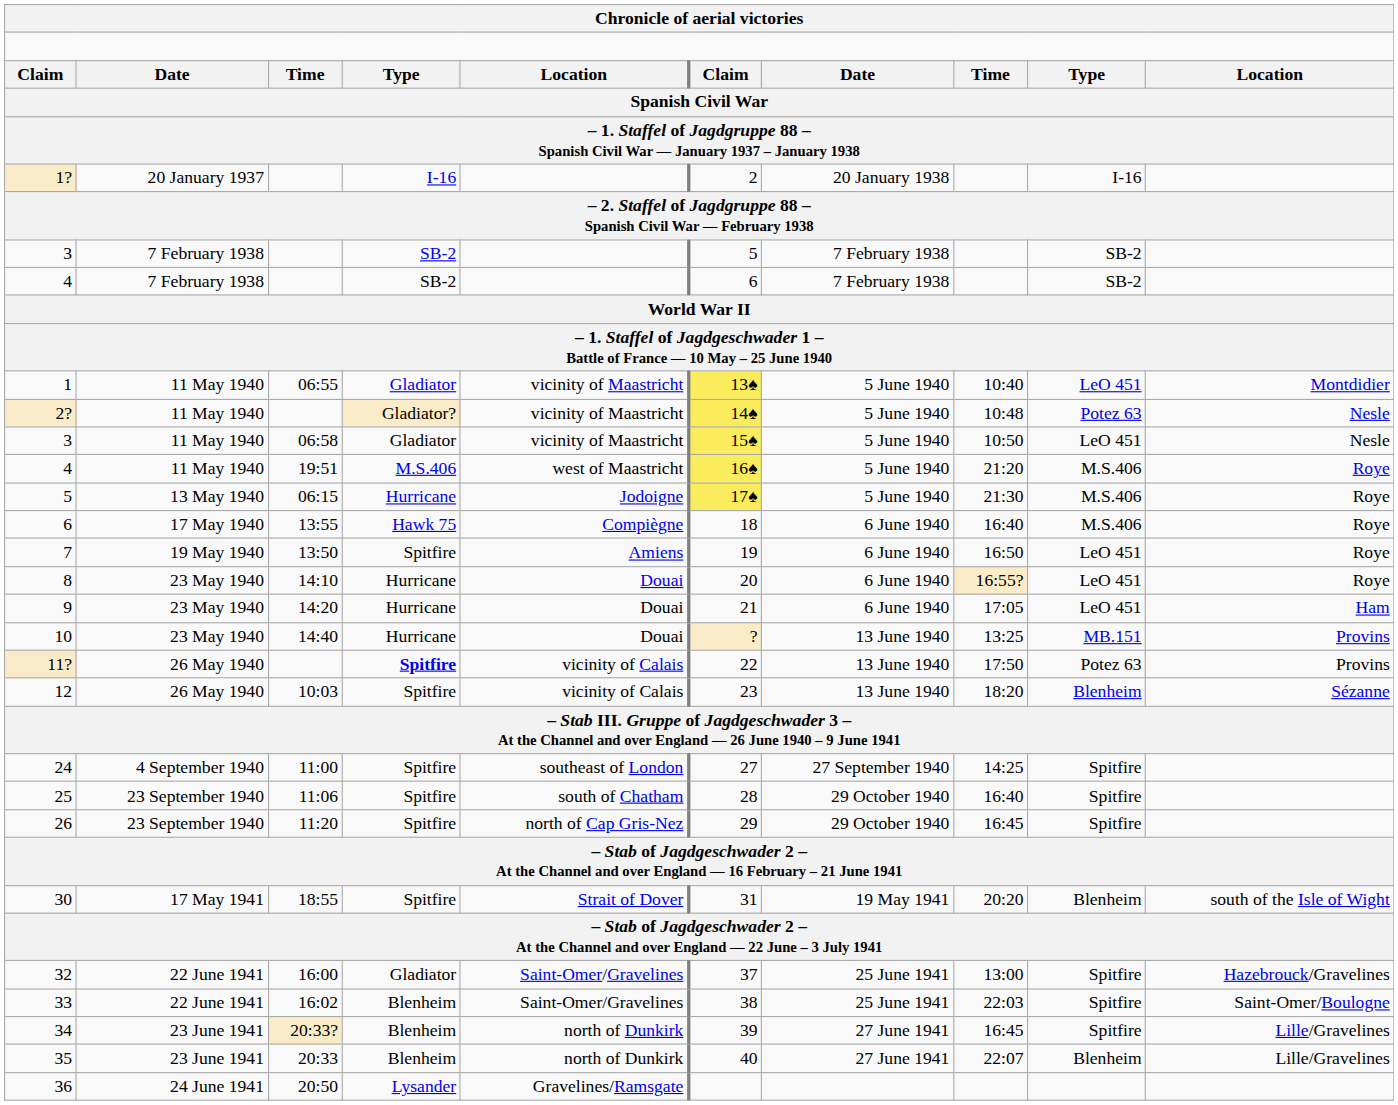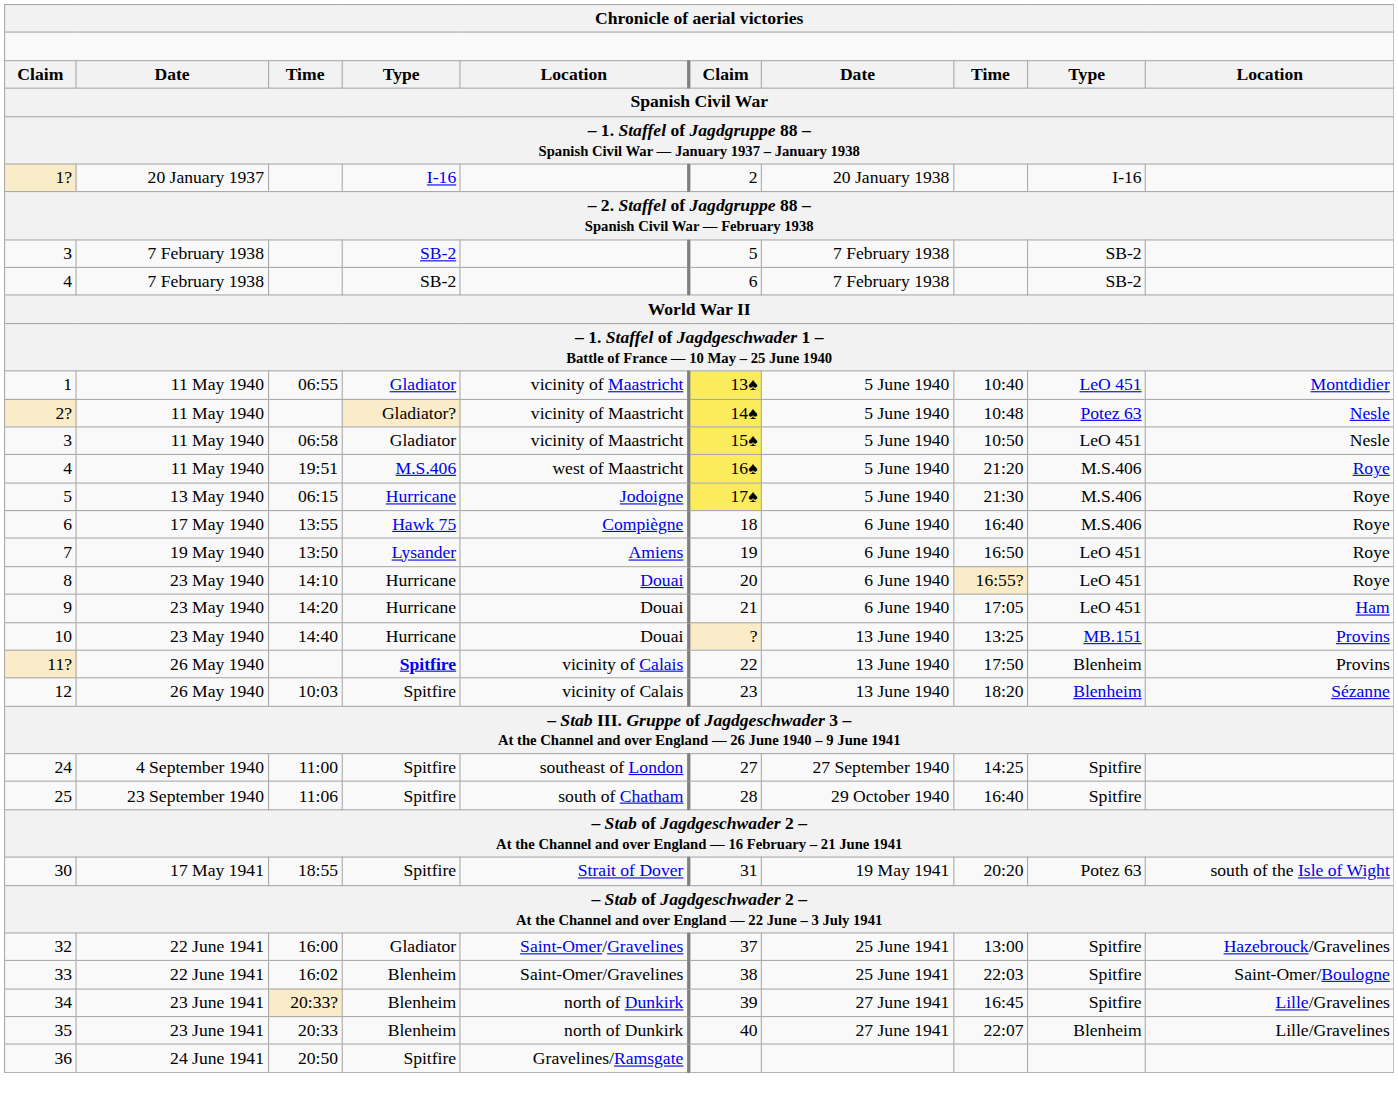(430, 552) Spitfire -> (424, 552) Lysander
(1111, 664) Potez 63 -> (1107, 664) Blenheim
- row: (63, 823)
(1107, 899) Blenheim -> (1111, 871) Potez 63
(424, 1086) Lysander -> (430, 1058) Spitfire
